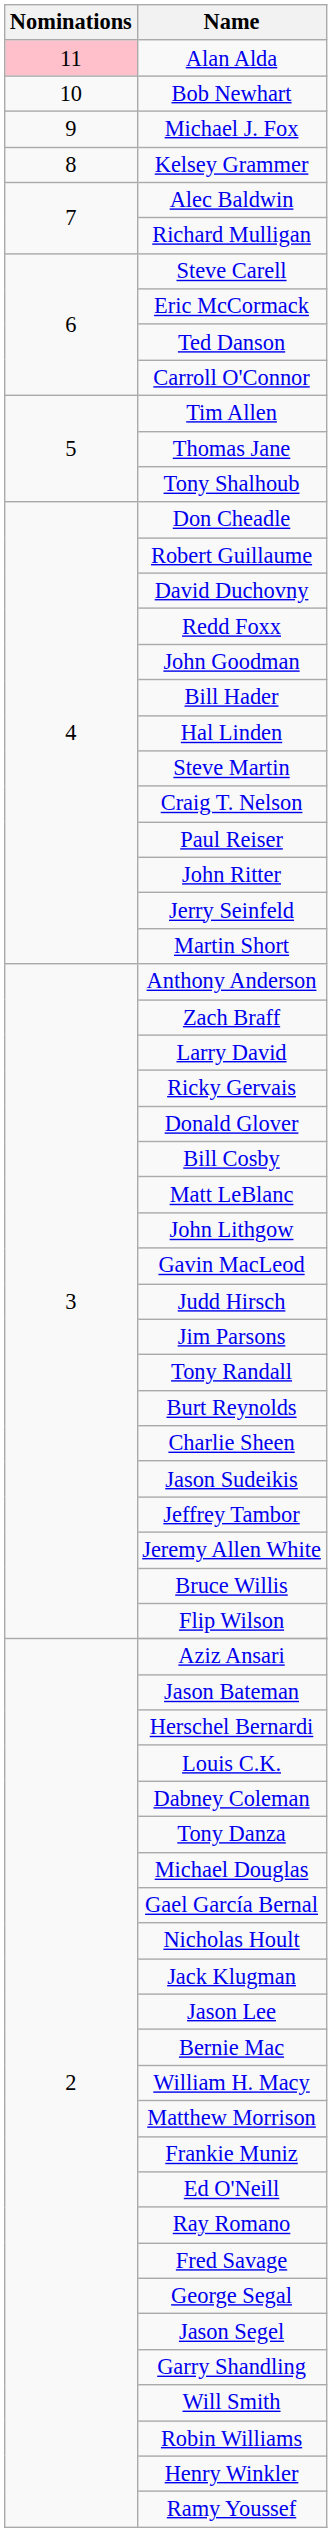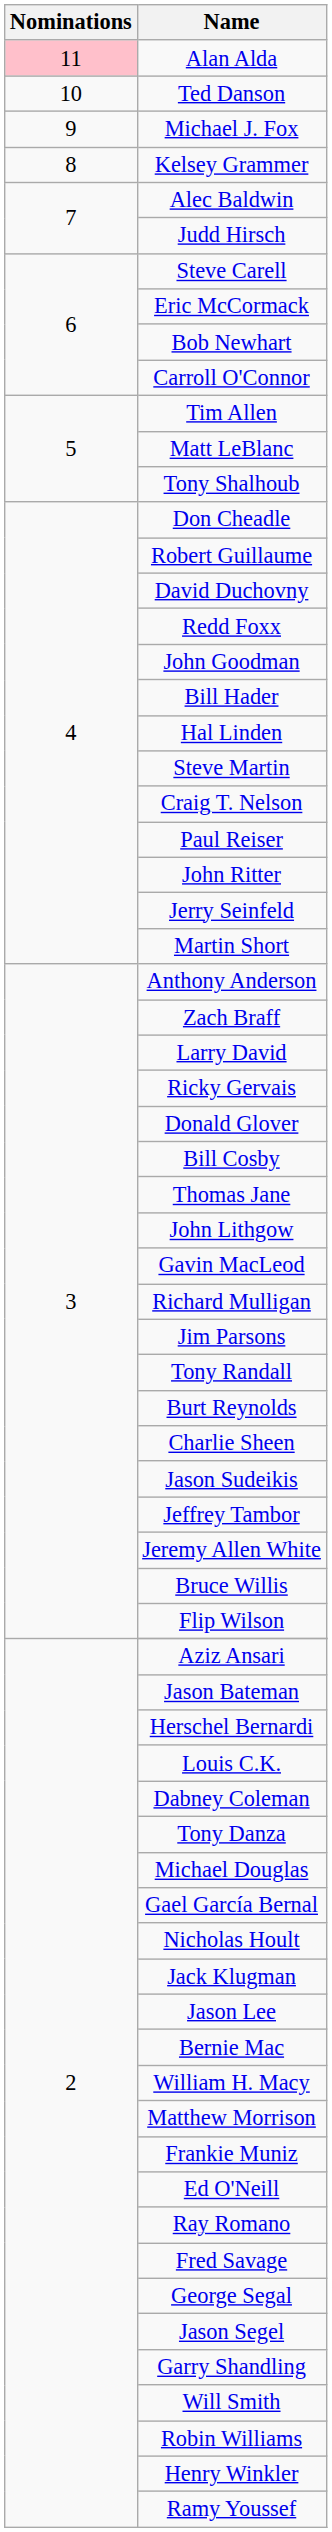(232, 93) Bob Newhart -> (232, 93) Ted Danson
(232, 235) Richard Mulligan -> (232, 235) Judd Hirsch
(232, 341) Ted Danson -> (232, 341) Bob Newhart
(232, 448) Thomas Jane -> (232, 448) Matt LeBlanc
(232, 1194) Matt LeBlanc -> (232, 1194) Thomas Jane
(232, 1301) Judd Hirsch -> (232, 1301) Richard Mulligan
